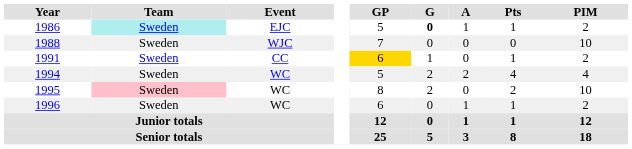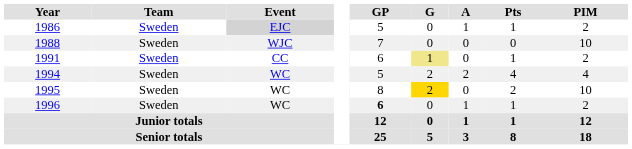(159, 27) paleturquoise background -> (159, 27) no background
(280, 27) no background -> (280, 27) lightgrey background
(430, 27) bold -> (430, 27) normal
(380, 58) gold background -> (380, 58) no background
(430, 58) no background -> (430, 58) khaki background
(159, 89) pink background -> (159, 89) no background
(430, 89) no background -> (430, 89) gold background
(380, 105) normal -> (380, 105) bold
